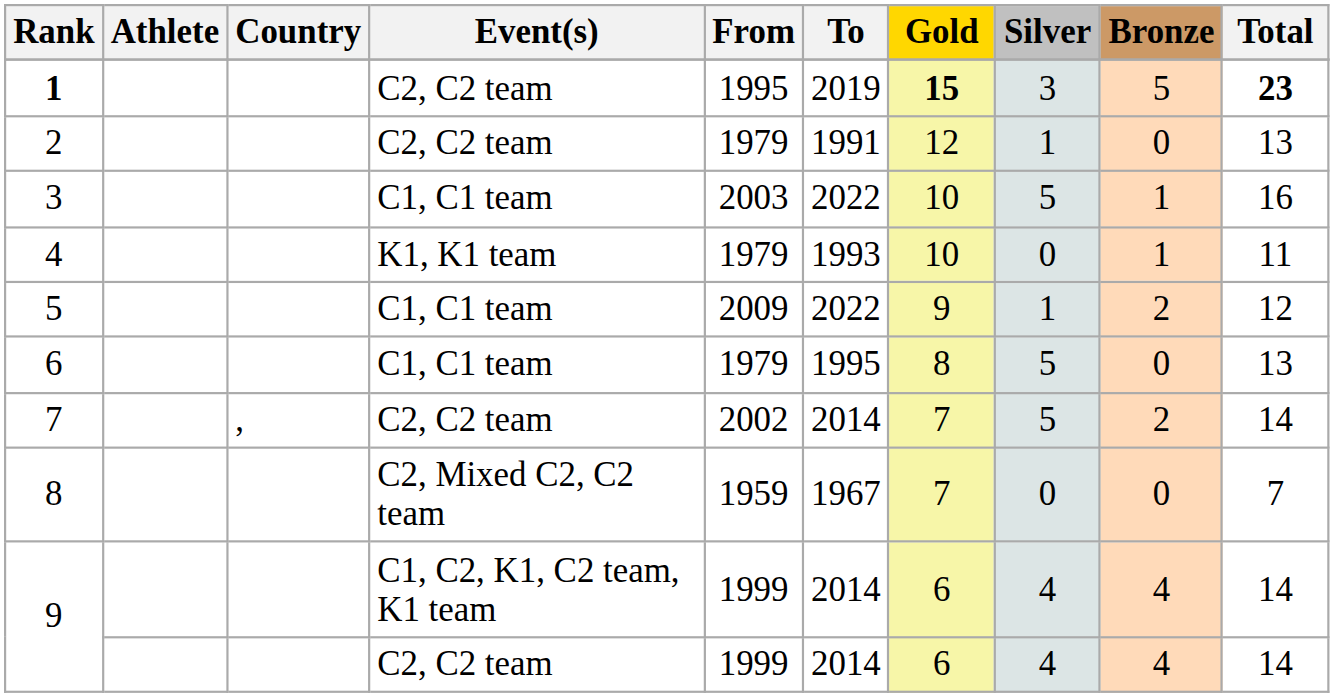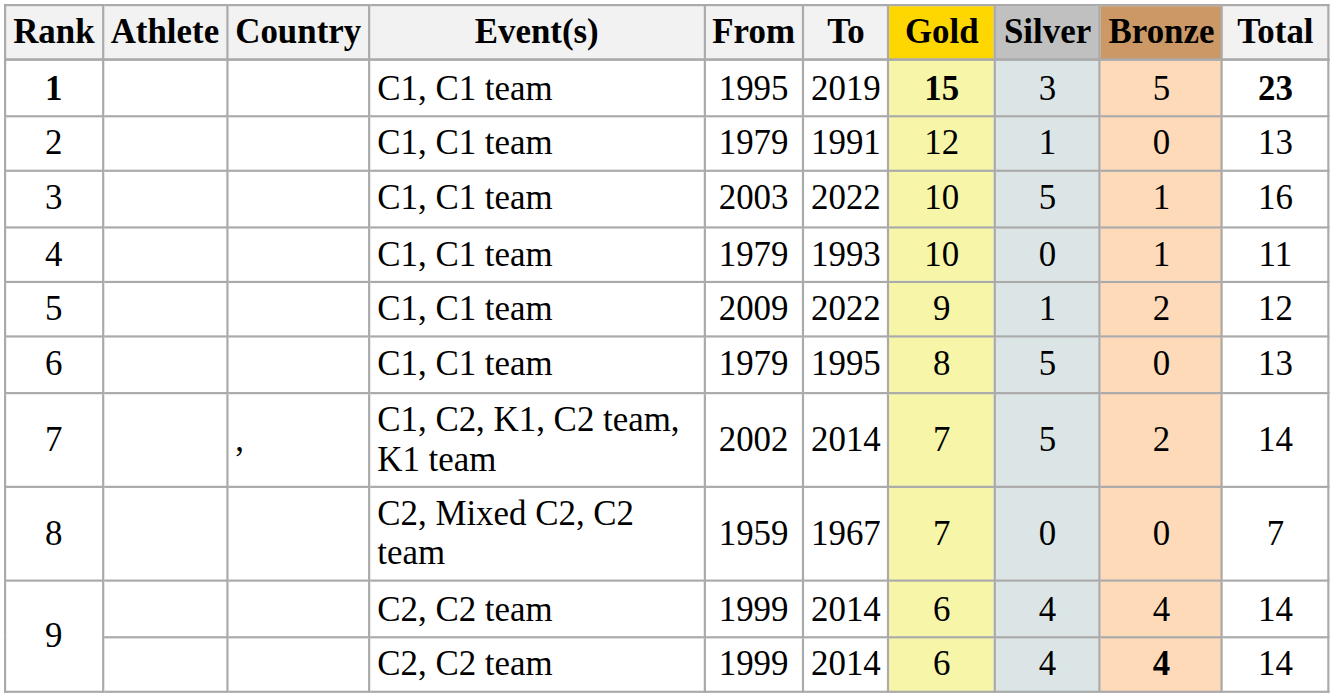(465, 87) C2, C2 team -> (465, 87) C1, C1 team
(465, 142) C2, C2 team -> (465, 142) C1, C1 team
(467, 253) K1, K1 team -> (465, 253) C1, C1 team
(465, 419) C2, C2 team -> (528, 439) C1, C2, K1, C2 team, K1 team
(528, 588) C1, C2, K1, C2 team, K1 team -> (465, 608) C2, C2 team
(1162, 663) normal -> (1162, 663) bold
